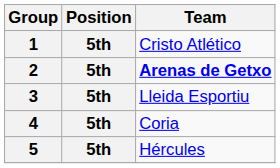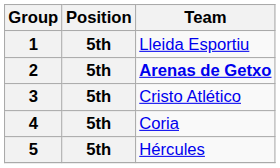(190, 44) Cristo Atlético -> (194, 44) Lleida Esportiu
(194, 96) Lleida Esportiu -> (190, 96) Cristo Atlético
